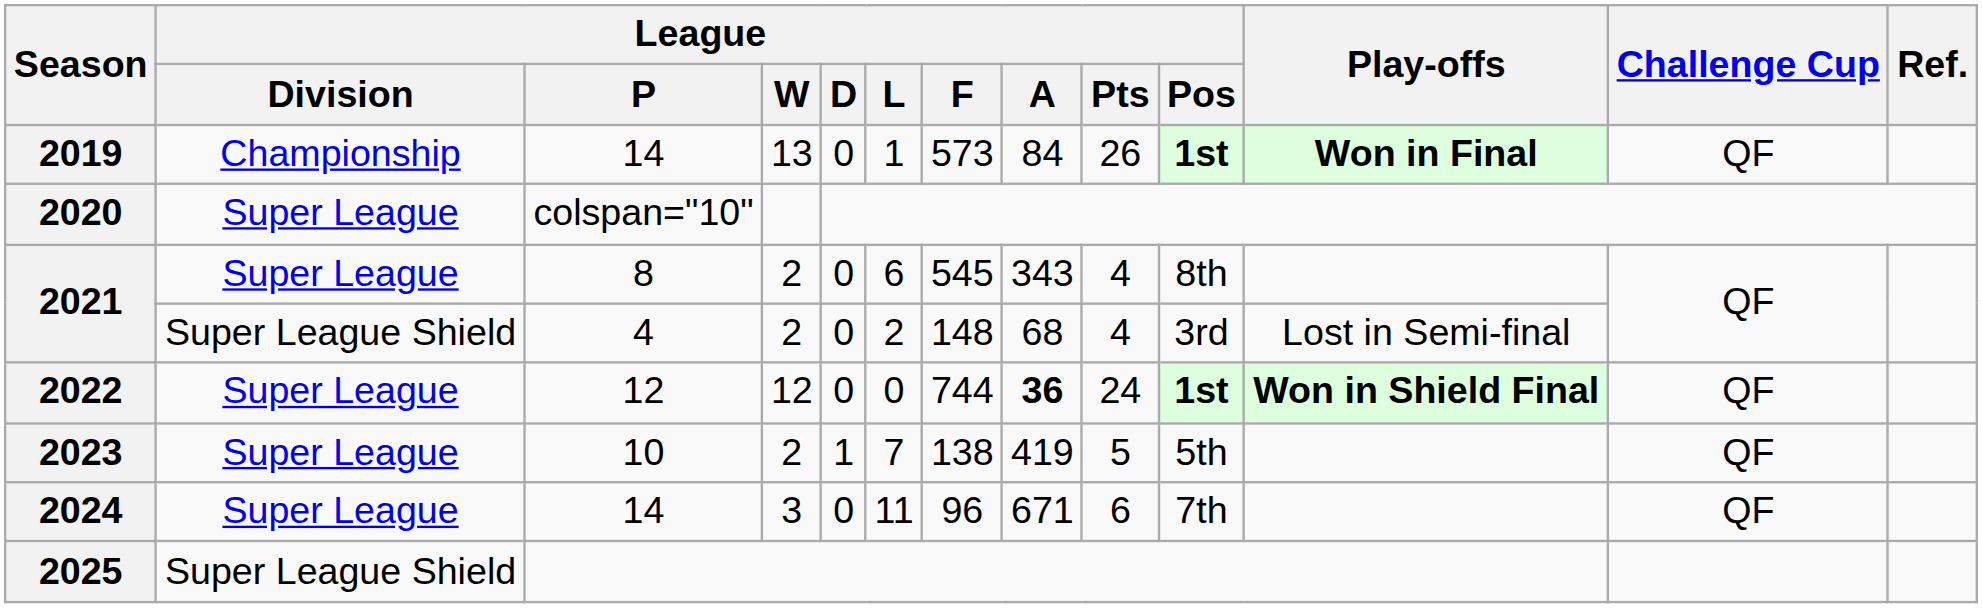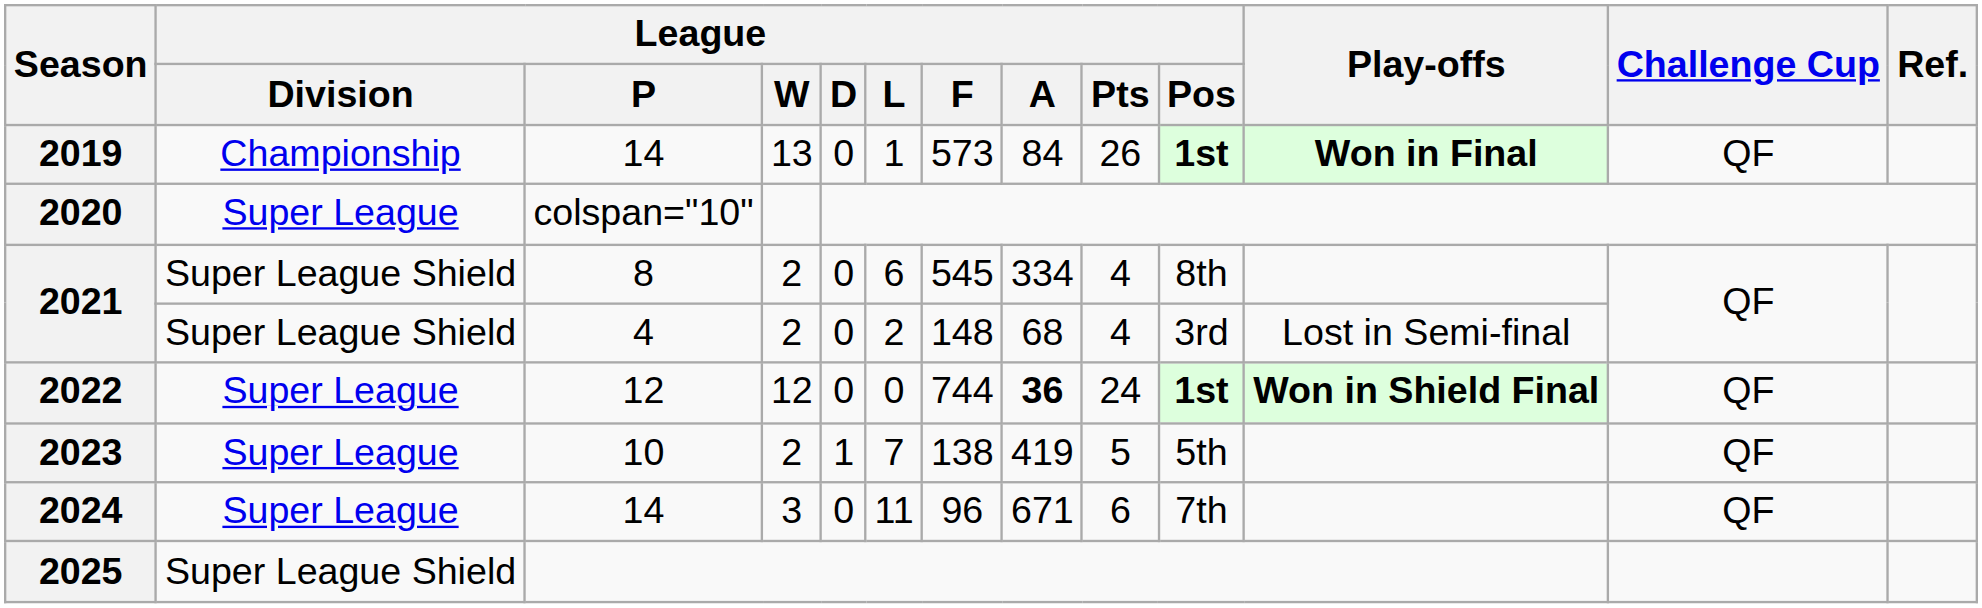(341, 272) Super League -> (341, 272) Super League Shield
(1042, 272) 343 -> (1042, 272) 334
